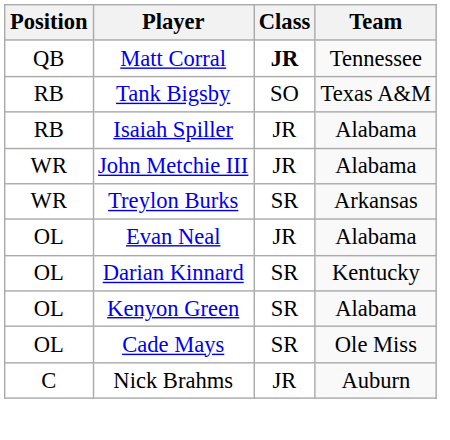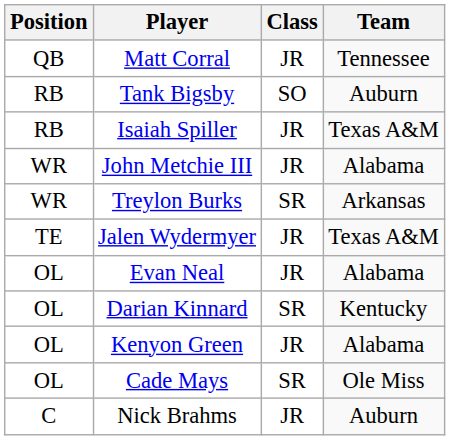(284, 58) bold -> (292, 58) normal
(376, 93) Texas A&M -> (383, 93) Auburn
(376, 129) Alabama -> (383, 129) Texas A&M
+ row: (177, 237)
(284, 308) SR -> (292, 344) JR
